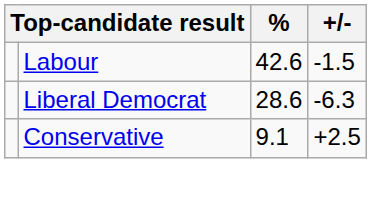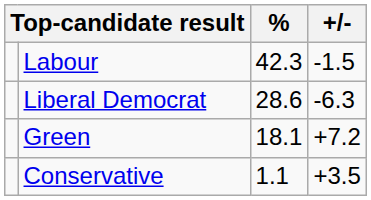(279, 61) 42.6 -> (279, 61) 42.3
+ row: (57, 137)
(272, 137) 9.1 -> (272, 175) 1.1
(337, 137) +2.5 -> (337, 175) +3.5
